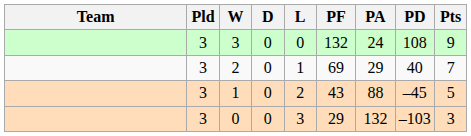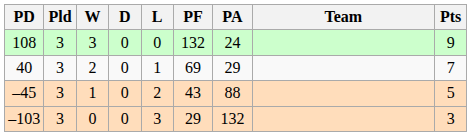columns swapped: (96, 17) <-> (415, 17)
